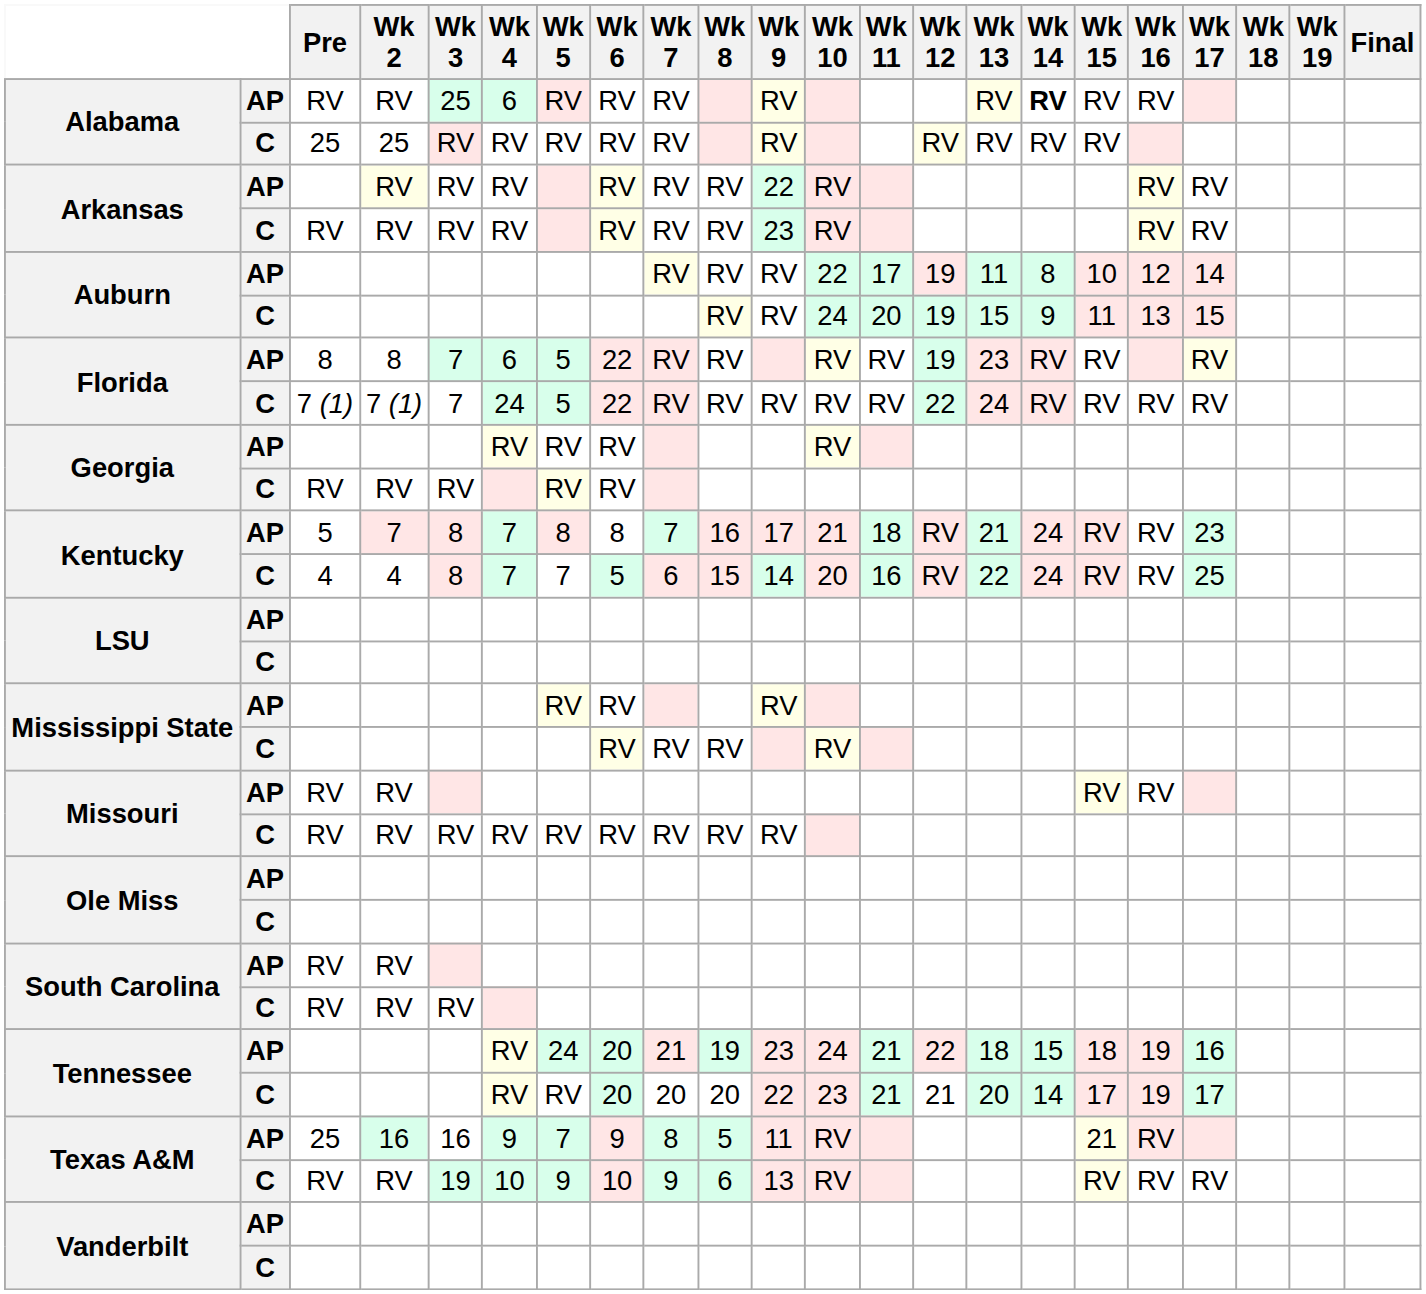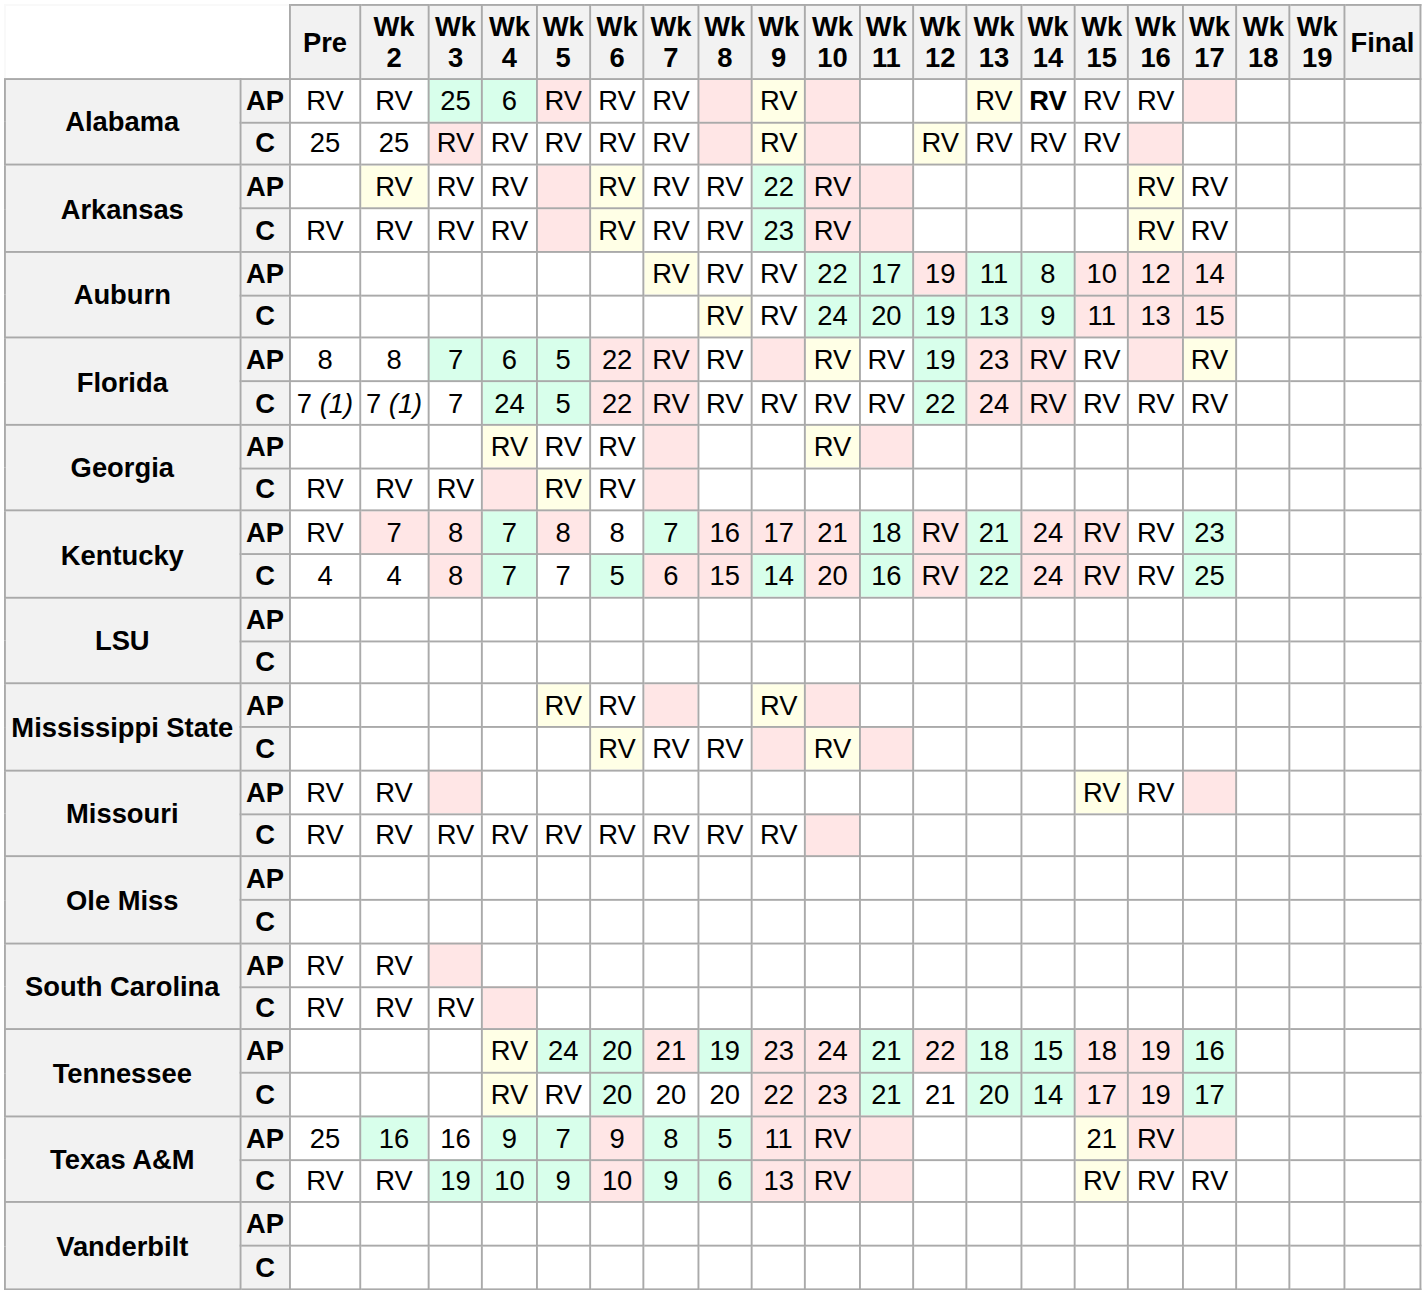(994, 317) 15 -> (994, 317) 13
(325, 533) 5 -> (325, 533) RV
